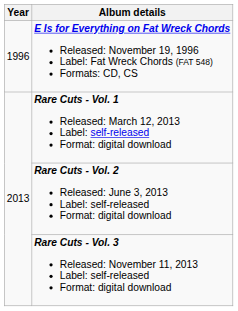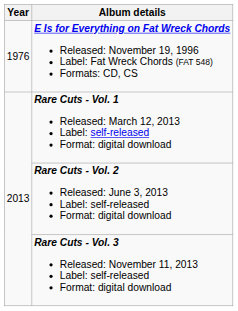(18, 56) 1996 -> (18, 56) 1976
